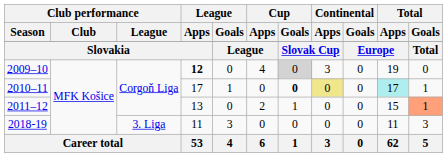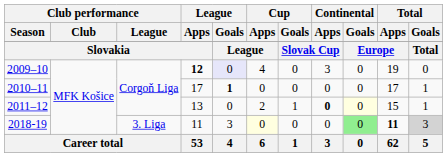(230, 69) no background -> (230, 69) lavender background
(295, 69) lightgrey background -> (295, 69) no background
(230, 87) normal -> (230, 87) bold
(295, 87) bold -> (295, 87) normal
(327, 87) khaki background -> (327, 87) no background
(393, 87) paleturquoise background -> (393, 87) no background
(327, 106) normal -> (327, 106) bold
(360, 106) no background -> (360, 106) lightyellow background
(425, 106) lightsalmon background -> (425, 106) no background
(262, 124) no background -> (262, 124) lightyellow background
(360, 124) no background -> (360, 124) lightgreen background
(393, 124) normal -> (393, 124) bold
(425, 124) no background -> (425, 124) lightgrey background
